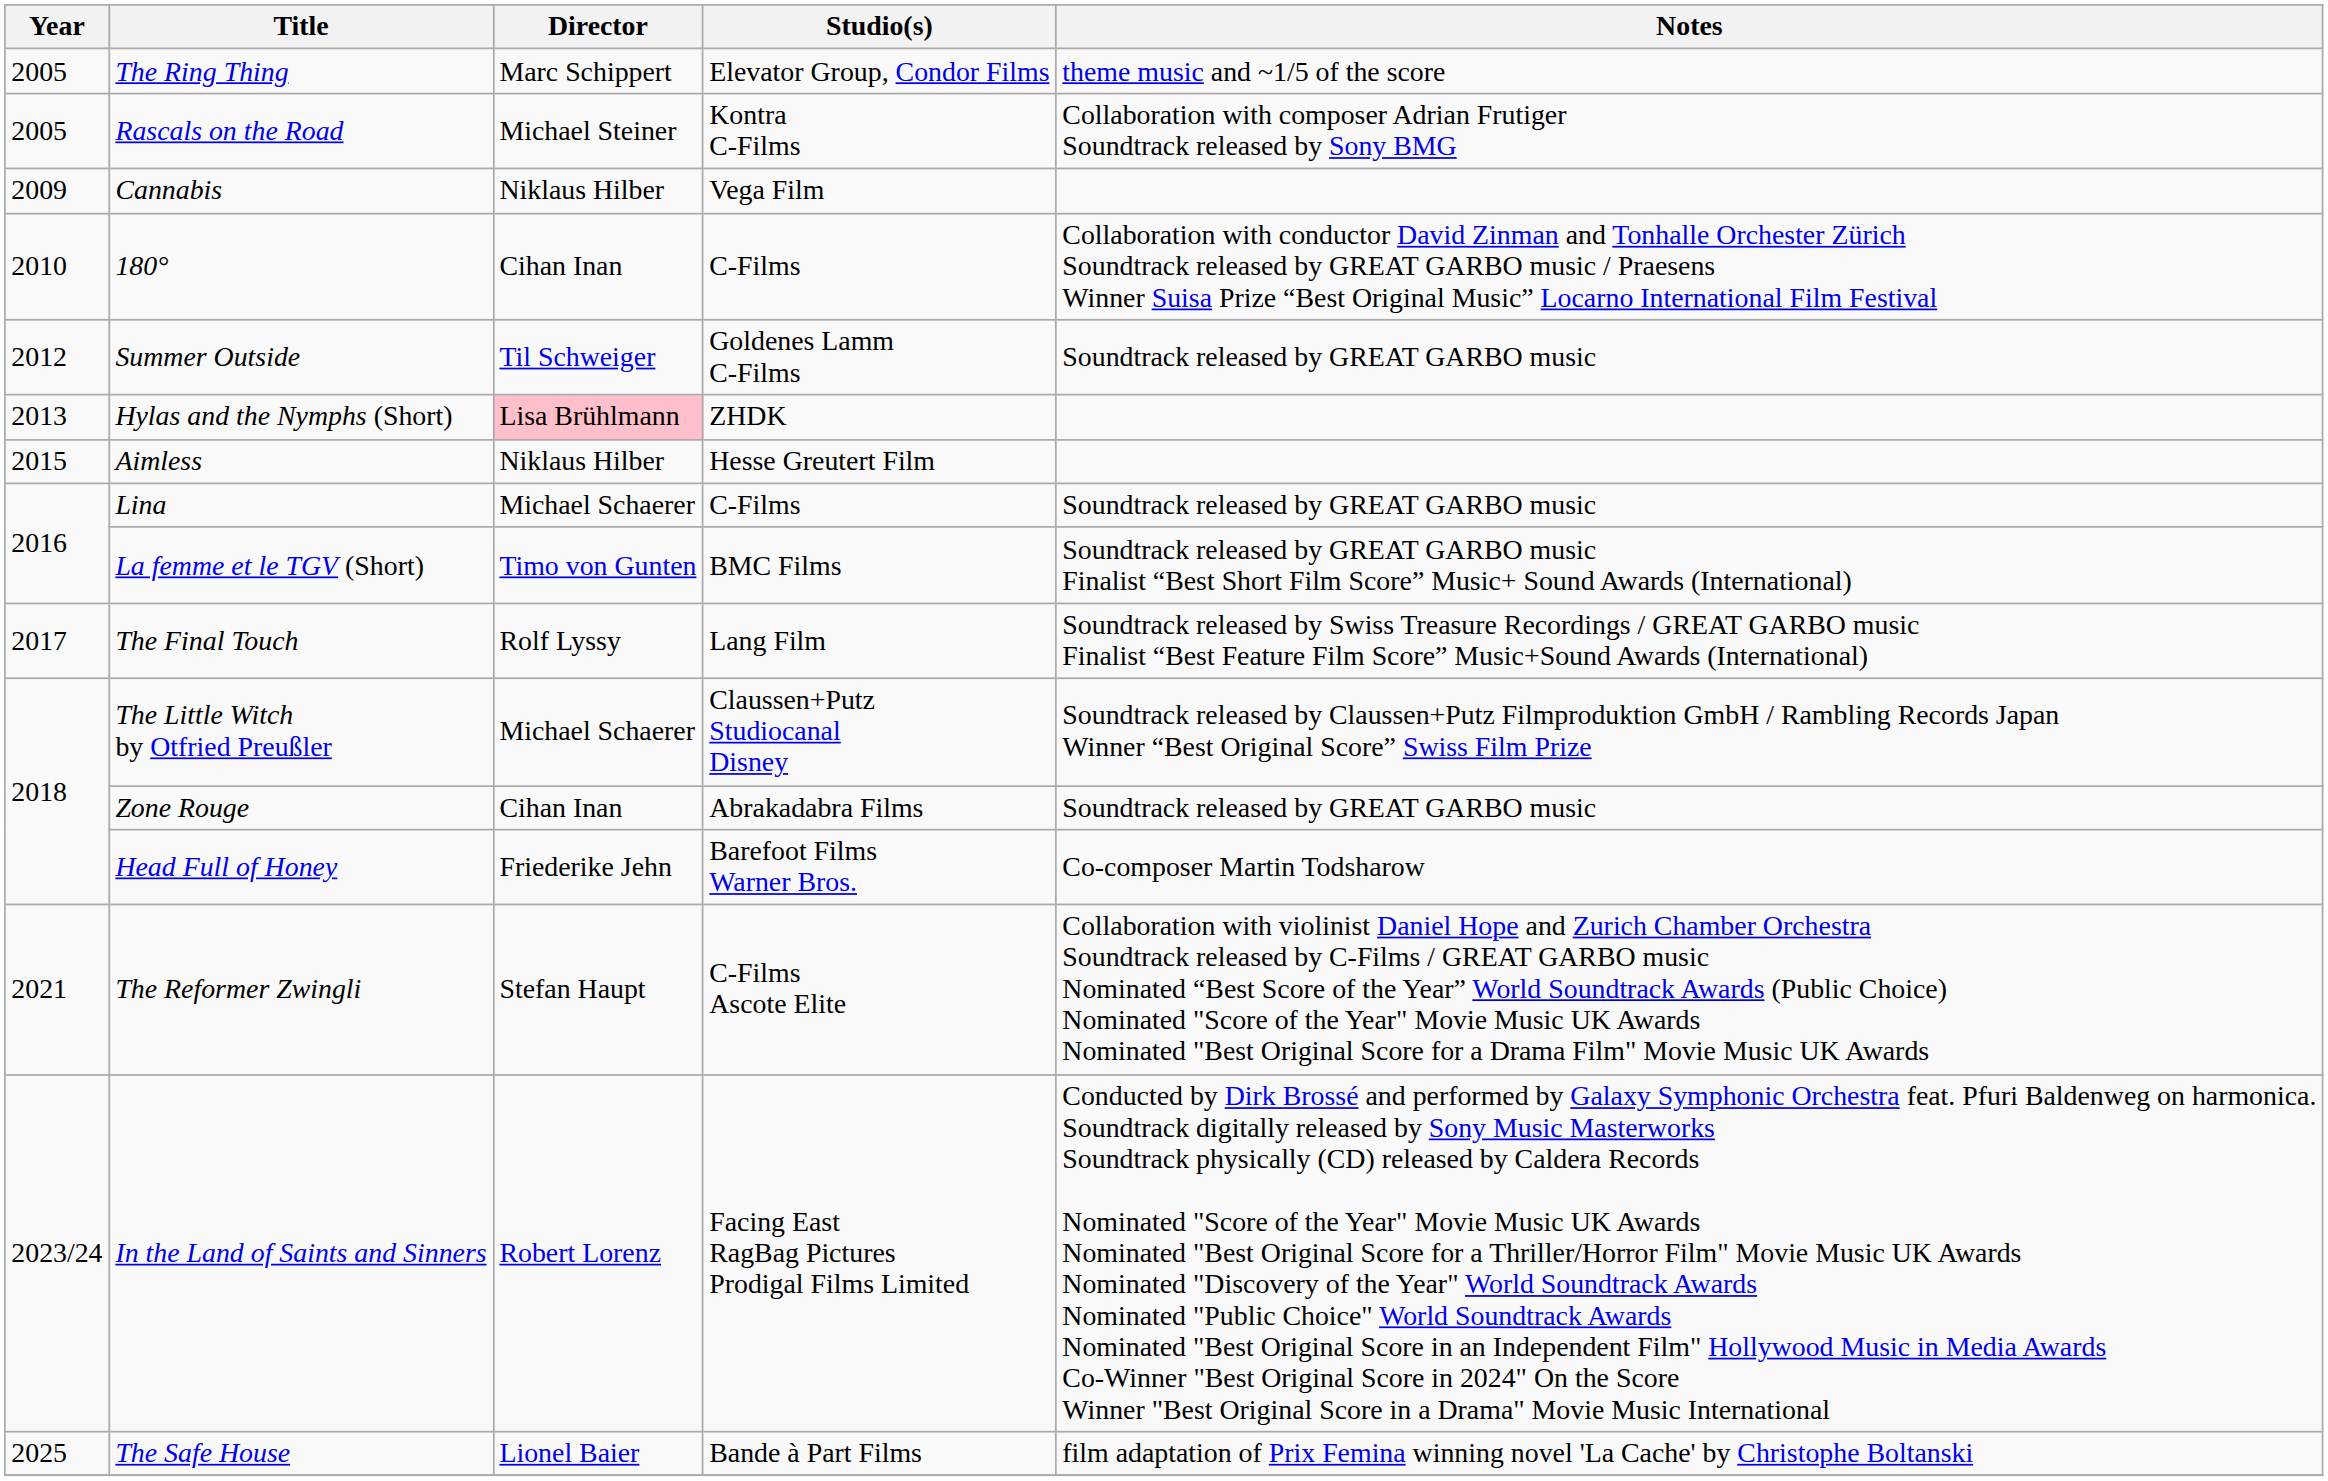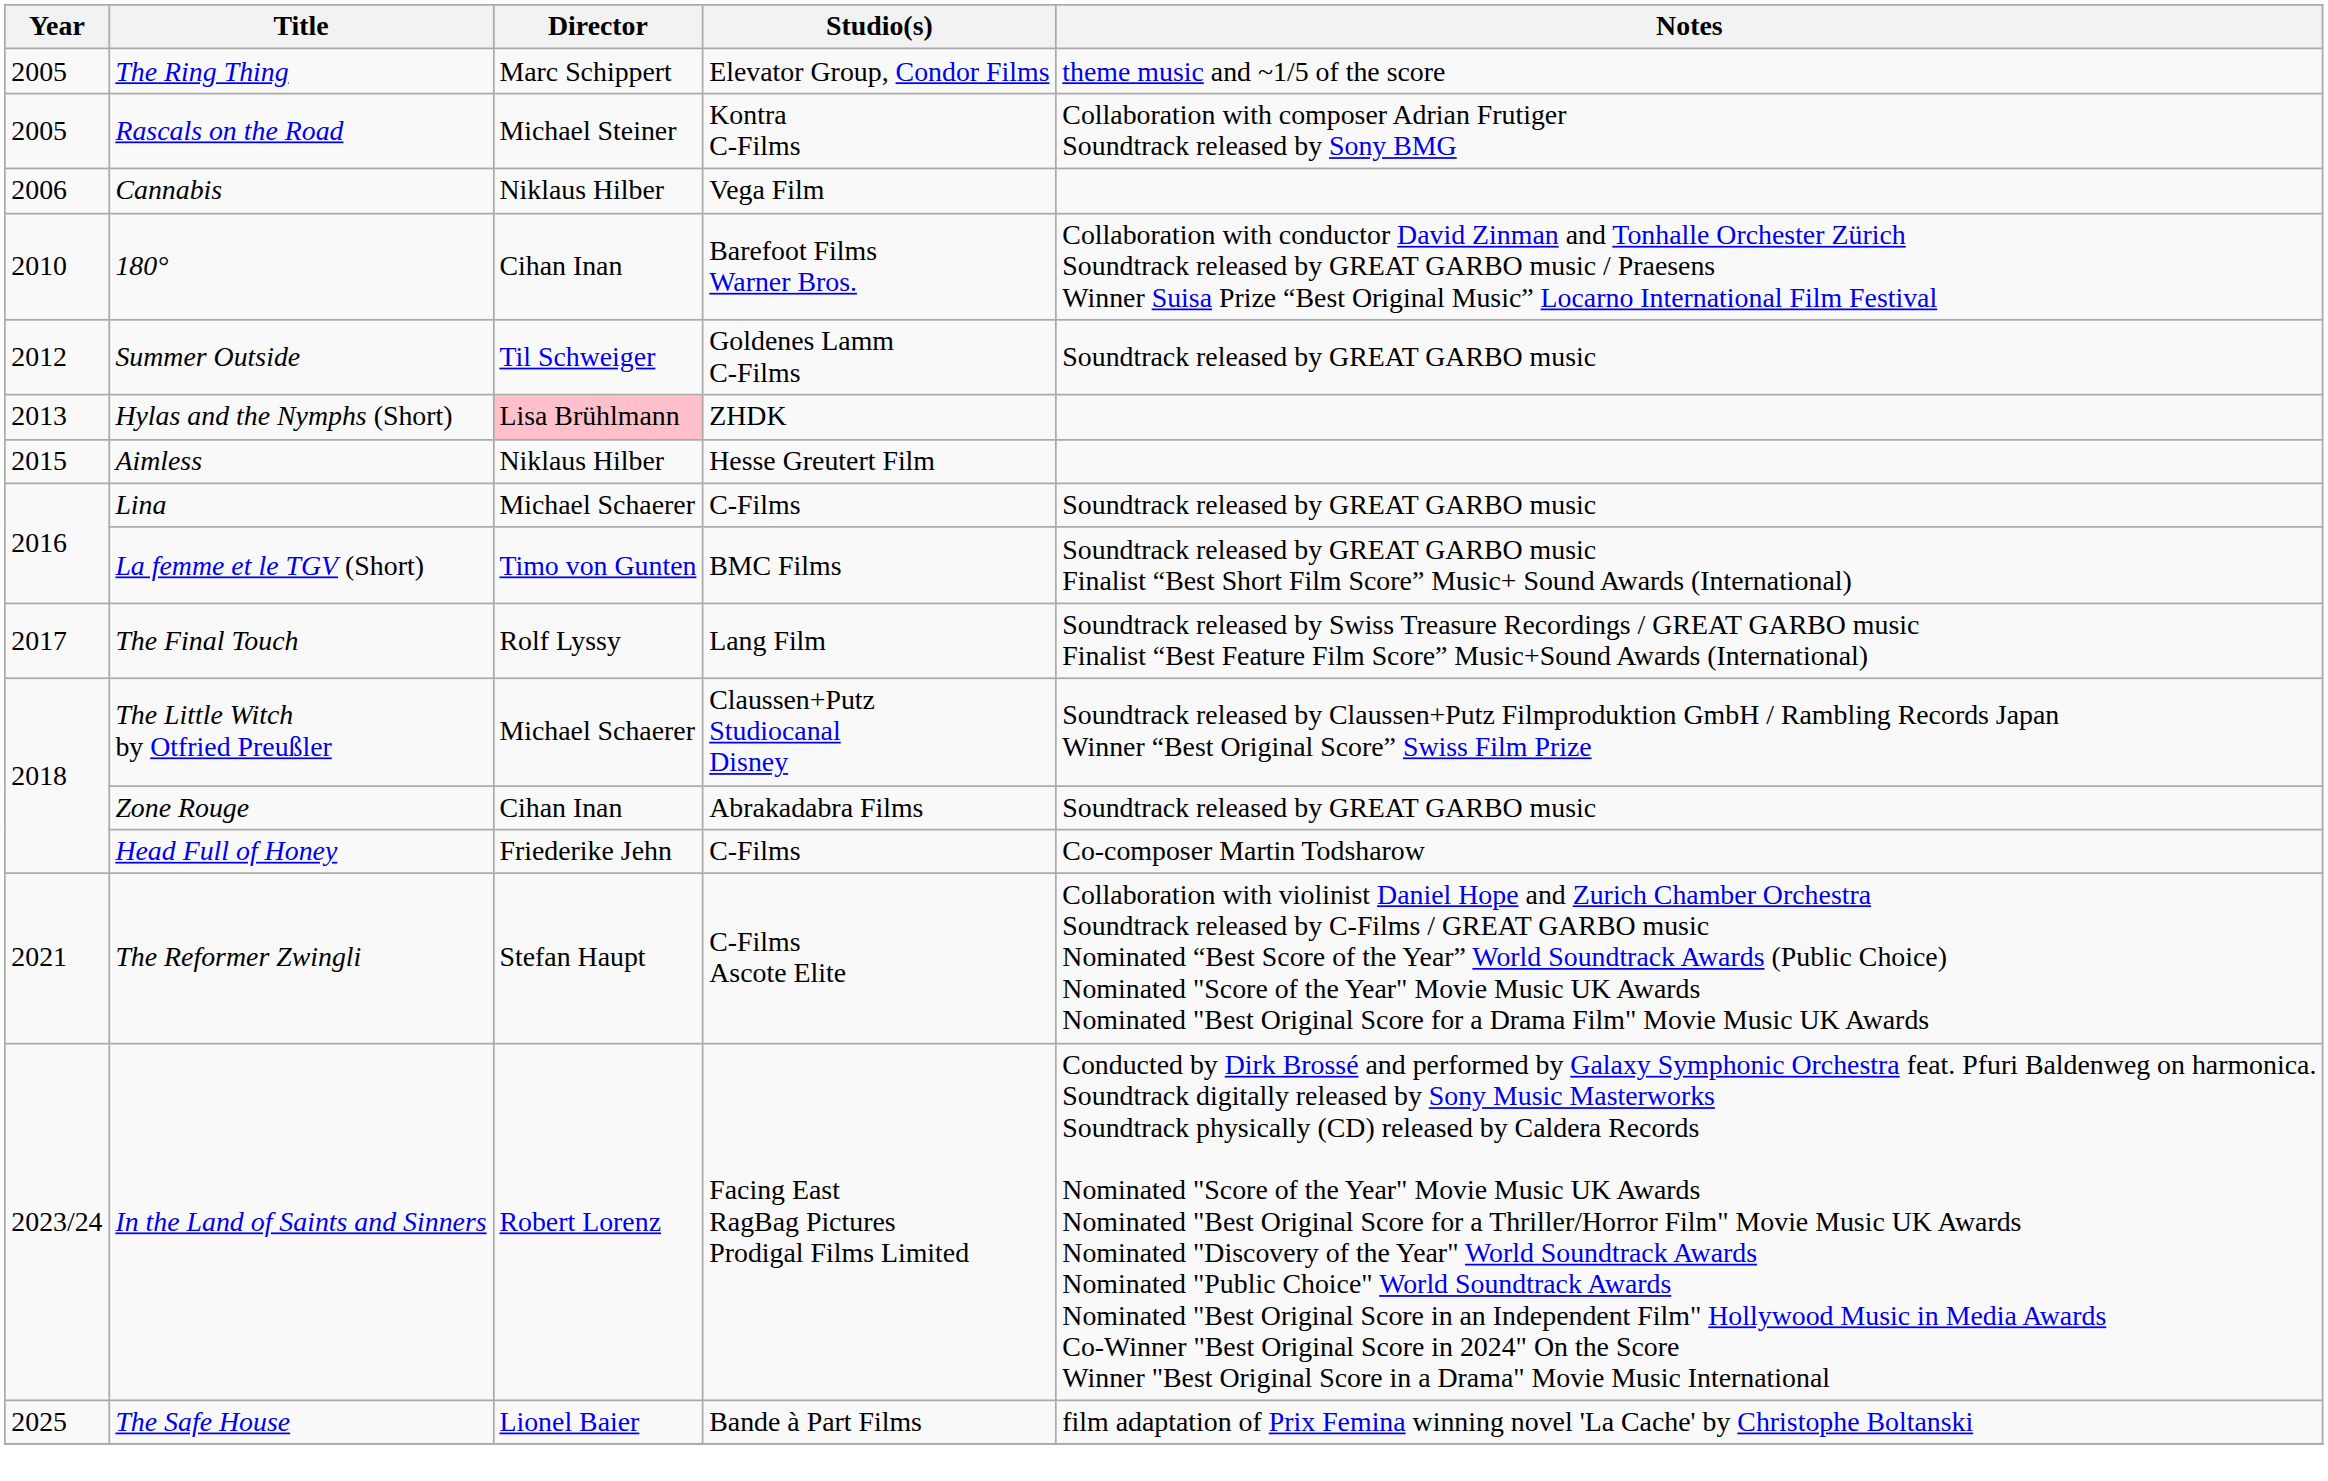(39, 190) 2009 -> (39, 190) 2006
(755, 265) C-Films -> (793, 265) Barefoot Films Warner Bros.
(793, 866) Barefoot Films Warner Bros. -> (755, 851) C-Films
